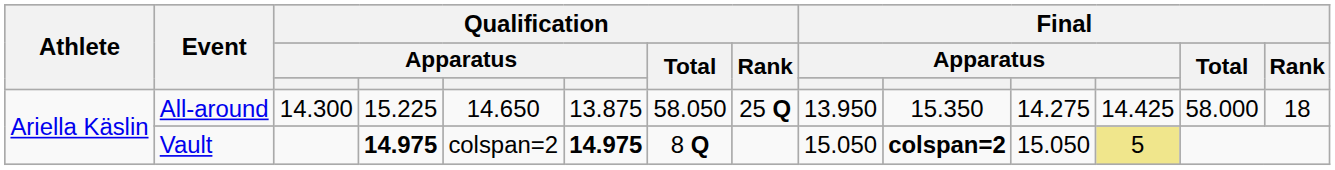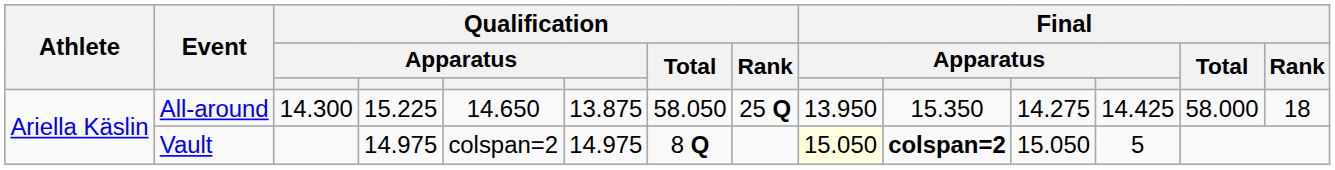(401, 146) bold -> (401, 146) normal
(606, 146) bold -> (606, 146) normal
(840, 146) no background -> (840, 146) lightyellow background
(1138, 146) khaki background -> (1138, 146) no background
